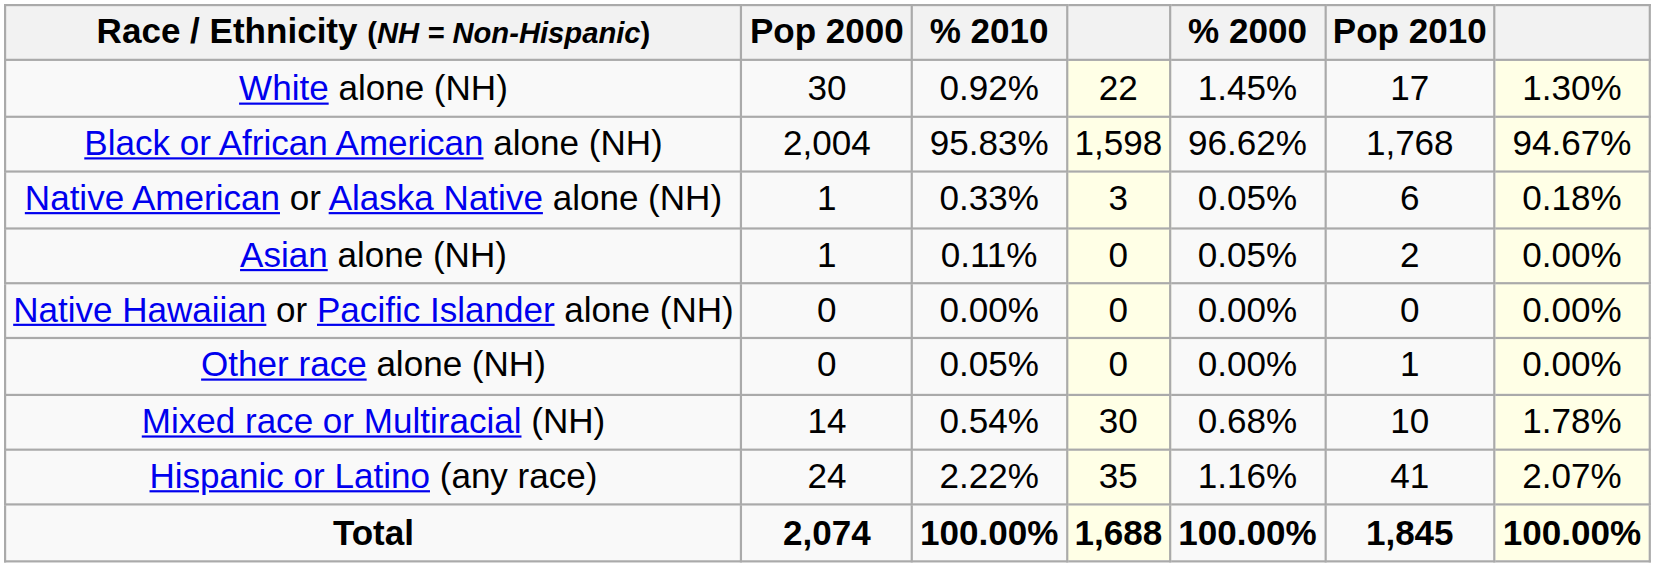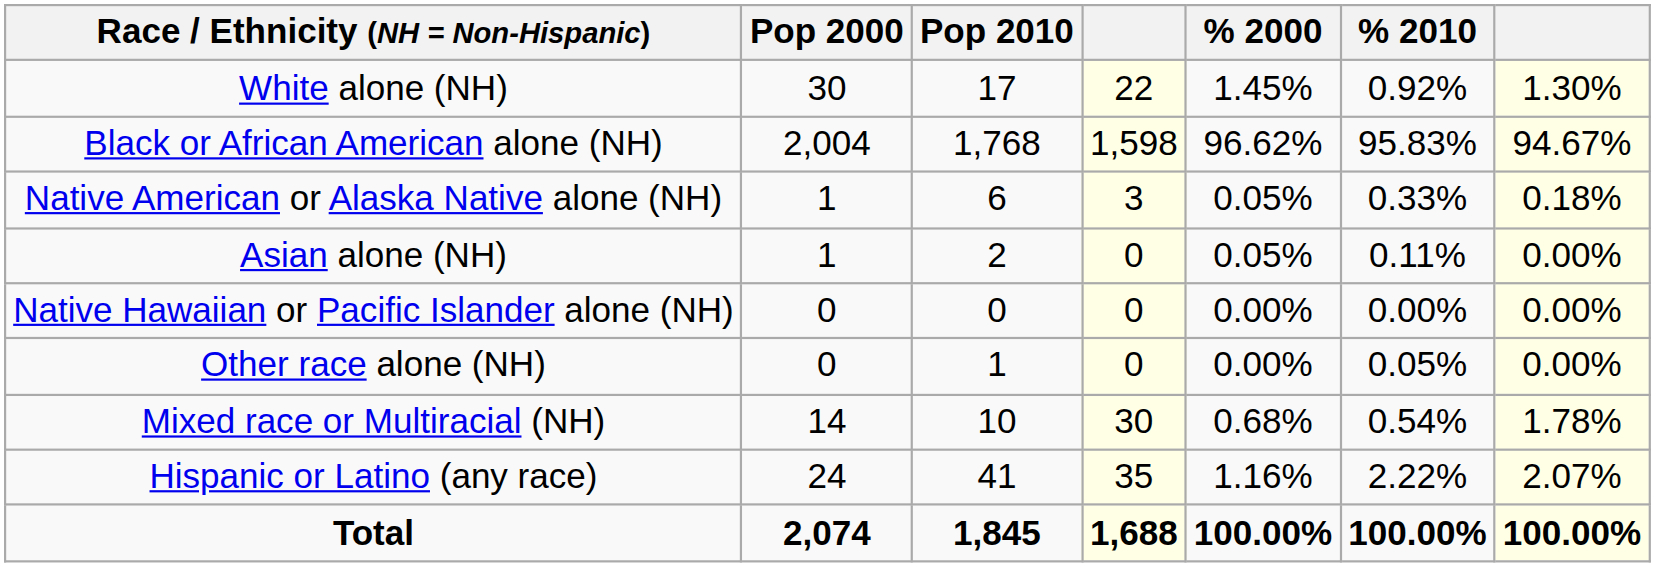columns swapped: (1410, 32) <-> (989, 32)
